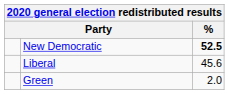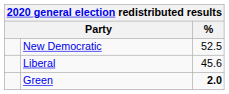(211, 47) bold -> (211, 47) normal
(214, 81) normal -> (214, 81) bold
